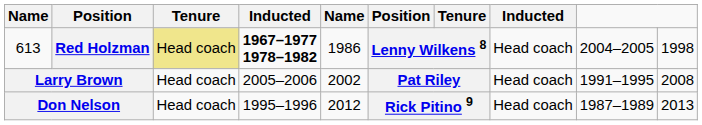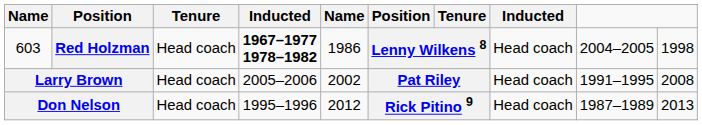(28, 48) 613 -> (28, 48) 603
(196, 48) khaki background -> (196, 48) no background
